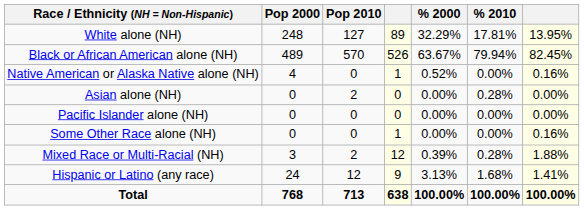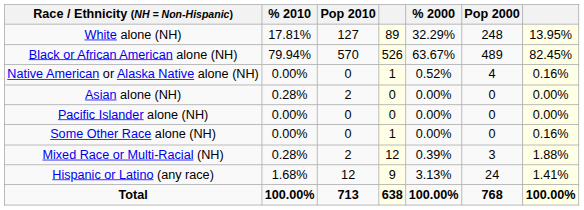columns swapped: (292, 14) <-> (495, 14)
